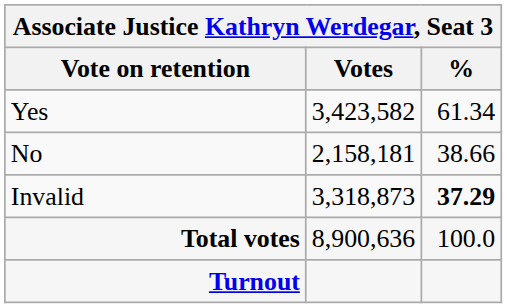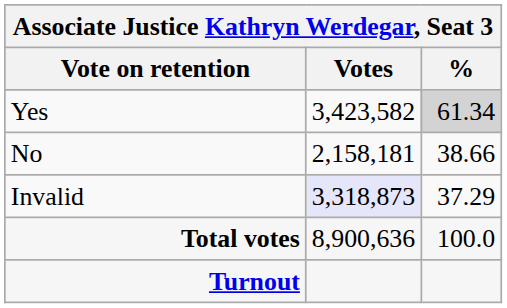(466, 111) no background -> (466, 111) lightgrey background
(363, 196) no background -> (363, 196) lavender background
(466, 196) bold -> (466, 196) normal
